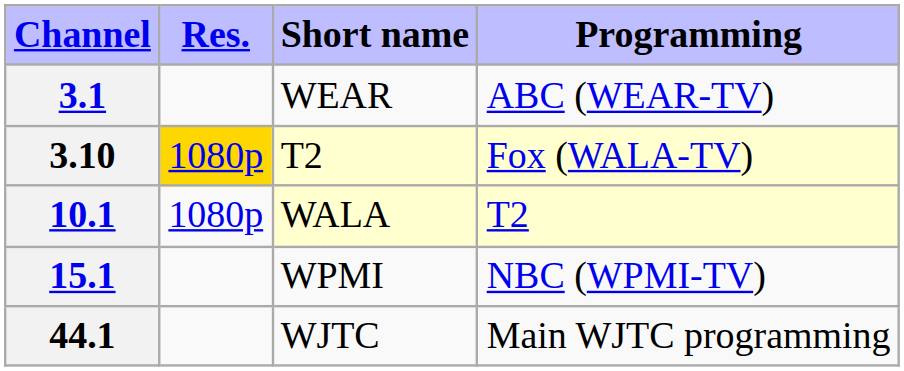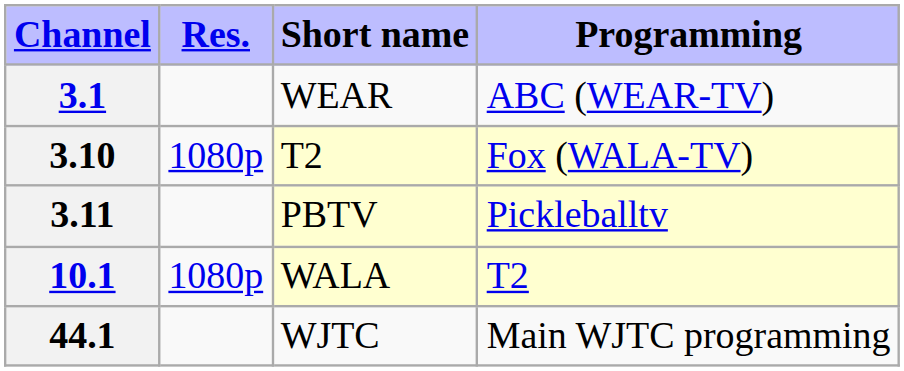(216, 154) gold background -> (216, 154) no background
+ row: (82, 214)
- row: (82, 275)
